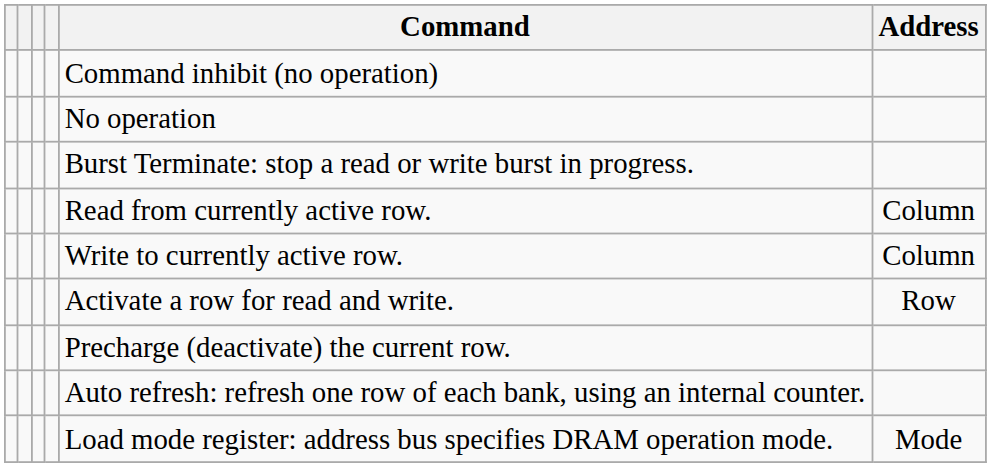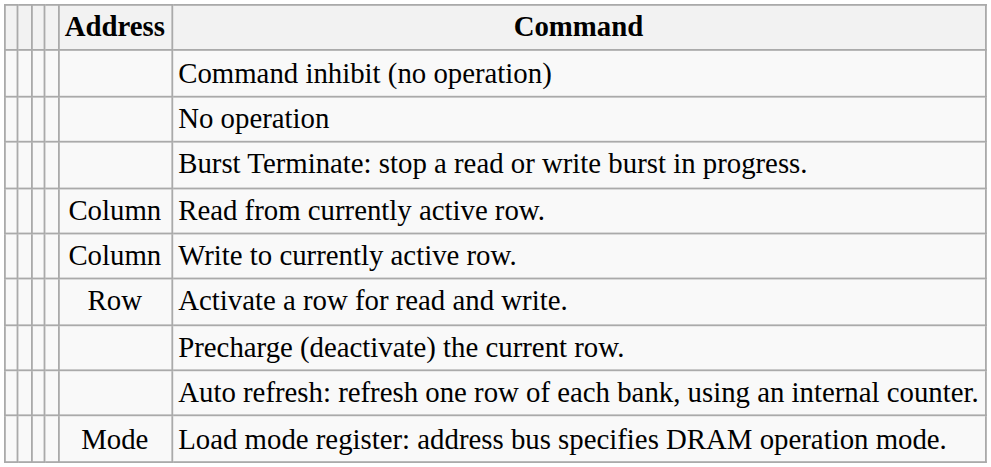columns swapped: (929, 27) <-> (465, 27)
